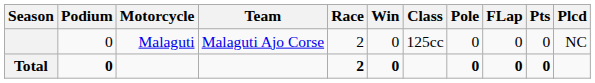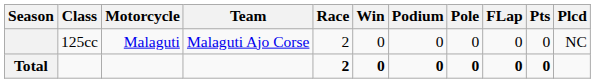columns swapped: (425, 16) <-> (87, 16)
